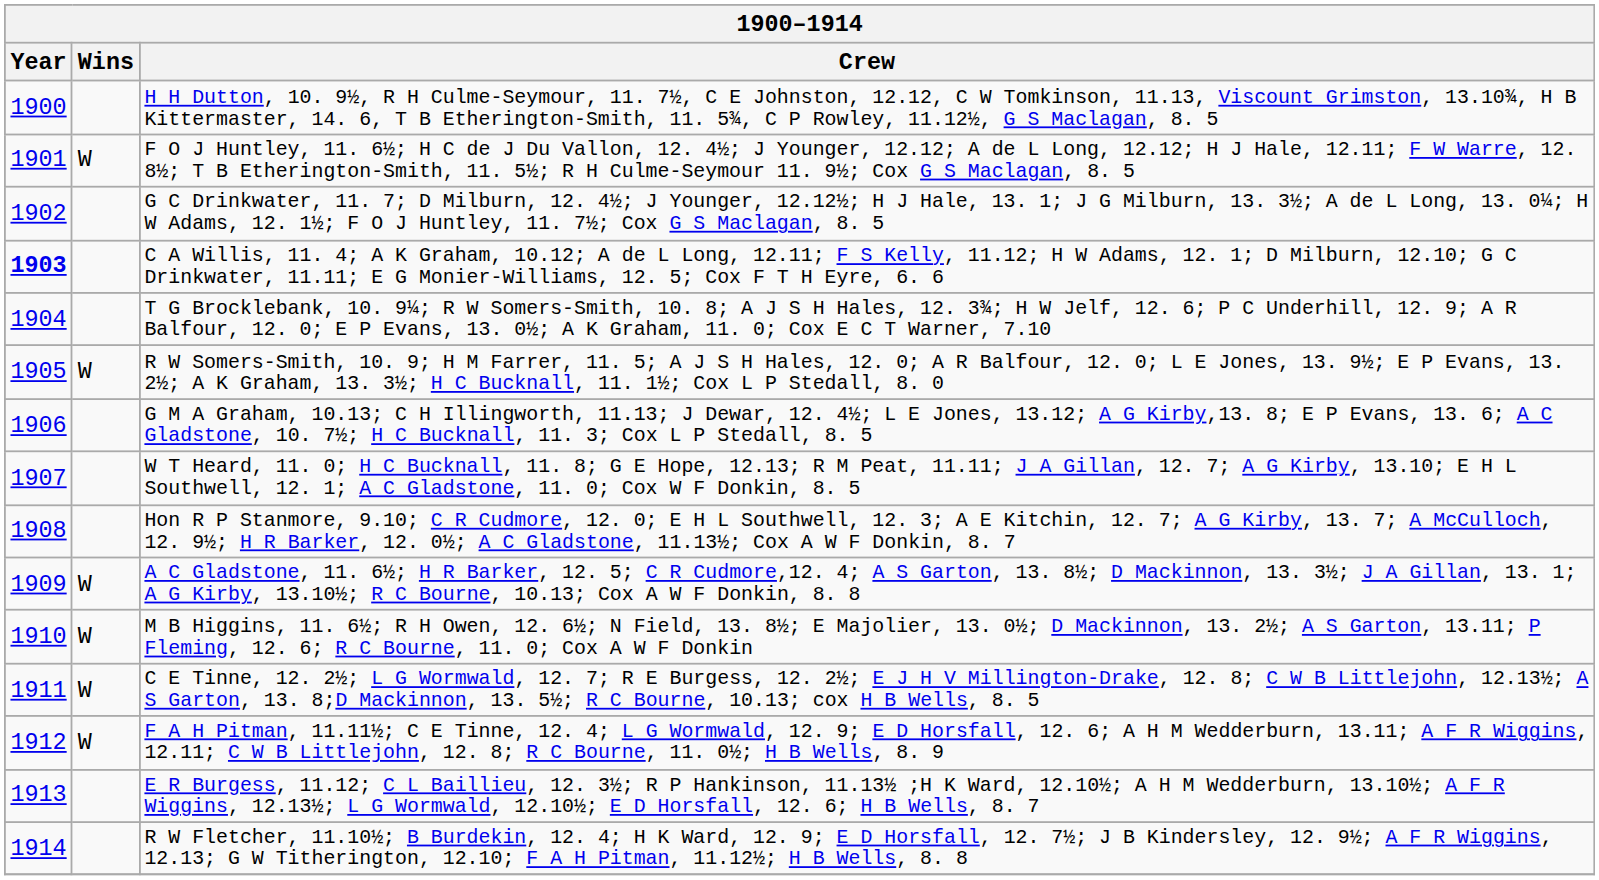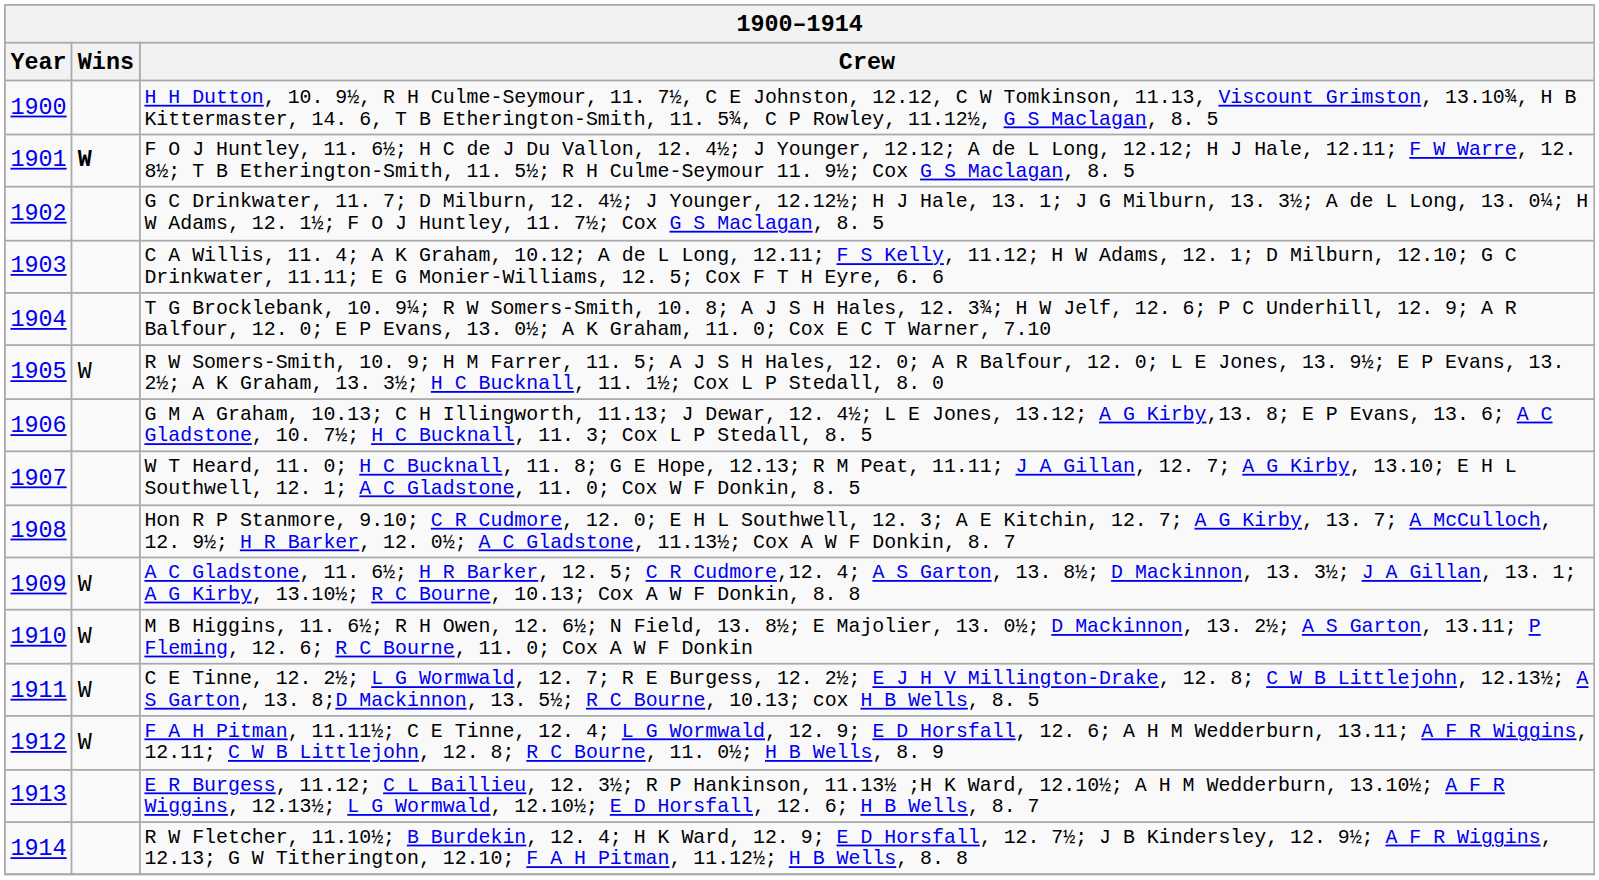(85, 161) normal -> (85, 161) bold
(39, 266) bold -> (39, 266) normal
